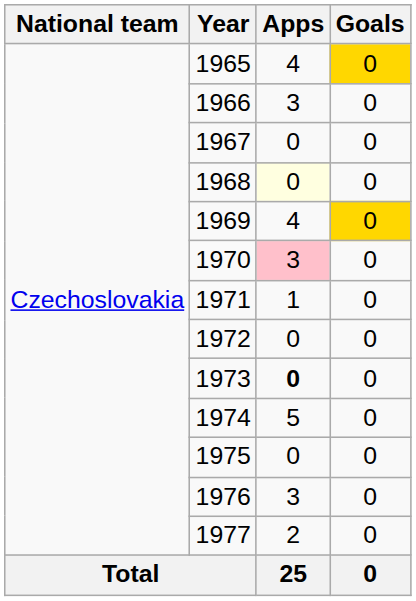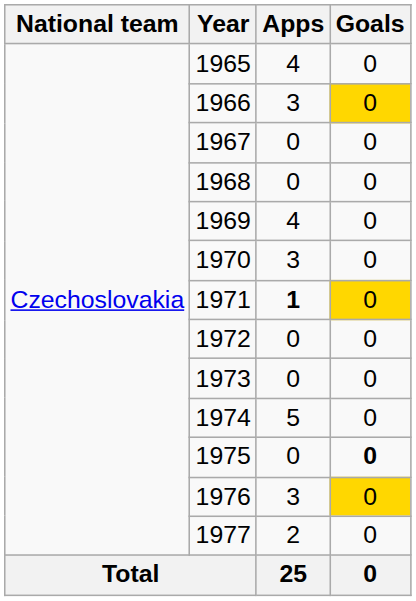(370, 63) gold background -> (370, 63) no background
(370, 102) no background -> (370, 102) gold background
(293, 181) lightyellow background -> (293, 181) no background
(370, 220) gold background -> (370, 220) no background
(293, 260) pink background -> (293, 260) no background
(293, 299) normal -> (293, 299) bold
(370, 299) no background -> (370, 299) gold background
(293, 378) bold -> (293, 378) normal
(370, 456) normal -> (370, 456) bold
(370, 496) no background -> (370, 496) gold background
